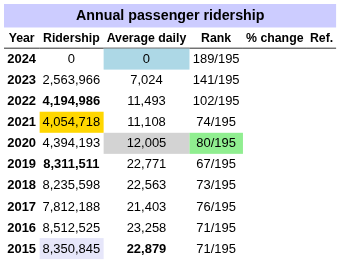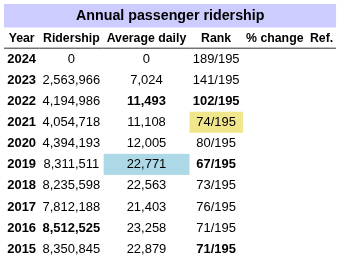(146, 59) lightblue background -> (146, 59) no background
(71, 101) bold -> (71, 101) normal
(146, 101) normal -> (146, 101) bold
(216, 101) normal -> (216, 101) bold
(71, 122) gold background -> (71, 122) no background
(216, 122) no background -> (216, 122) khaki background
(146, 143) lightgrey background -> (146, 143) no background
(216, 143) lightgreen background -> (216, 143) no background
(71, 164) bold -> (71, 164) normal
(146, 164) no background -> (146, 164) lightblue background
(216, 164) normal -> (216, 164) bold
(71, 227) normal -> (71, 227) bold
(71, 248) lavender background -> (71, 248) no background
(146, 248) bold -> (146, 248) normal
(216, 248) normal -> (216, 248) bold
